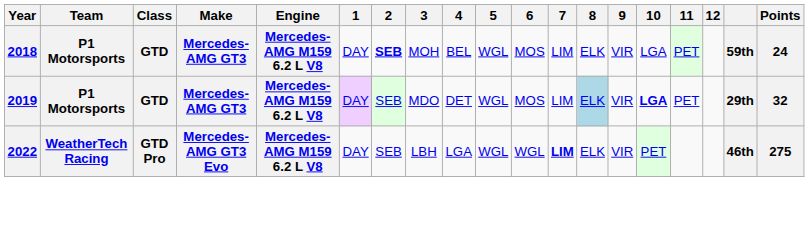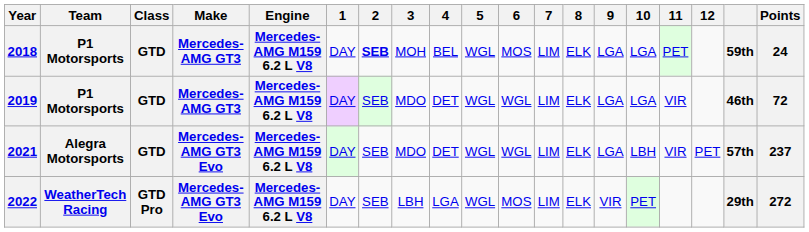(622, 51) VIR -> (610, 51) LGA
(530, 101) MOS -> (516, 101) WGL
(592, 101) lightblue background -> (578, 101) no background
(622, 101) VIR -> (610, 101) LGA
(653, 101) bold -> (643, 101) normal
(687, 101) PET -> (675, 101) VIR
(740, 101) 29th -> (740, 101) 46th
(780, 101) 32 -> (780, 101) 72
+ row: (22, 152)
(530, 152) WGL -> (516, 202) MOS
(562, 152) bold -> (549, 202) normal
(740, 152) 46th -> (740, 202) 29th
(780, 152) 275 -> (780, 202) 272
